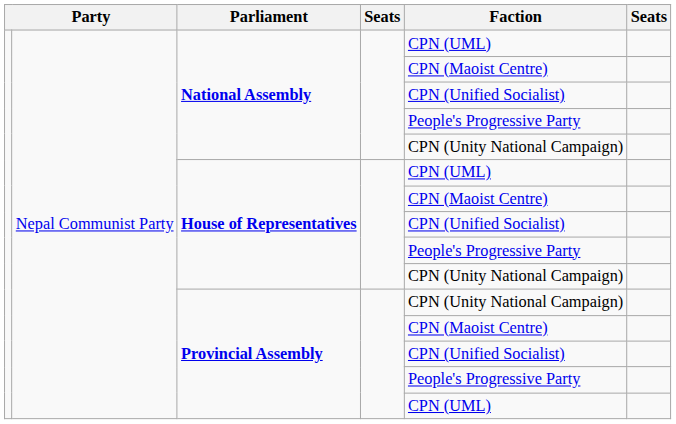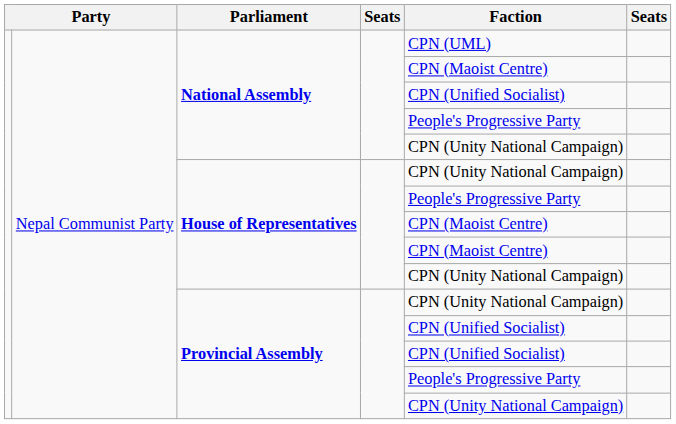(449, 172) CPN (UML) -> (516, 172) CPN (Unity National Campaign)
(478, 198) CPN (Maoist Centre) -> (494, 198) People's Progressive Party
(486, 224) CPN (Unified Socialist) -> (478, 224) CPN (Maoist Centre)
(494, 250) People's Progressive Party -> (478, 250) CPN (Maoist Centre)
(478, 328) CPN (Maoist Centre) -> (486, 328) CPN (Unified Socialist)
(449, 405) CPN (UML) -> (516, 405) CPN (Unity National Campaign)
